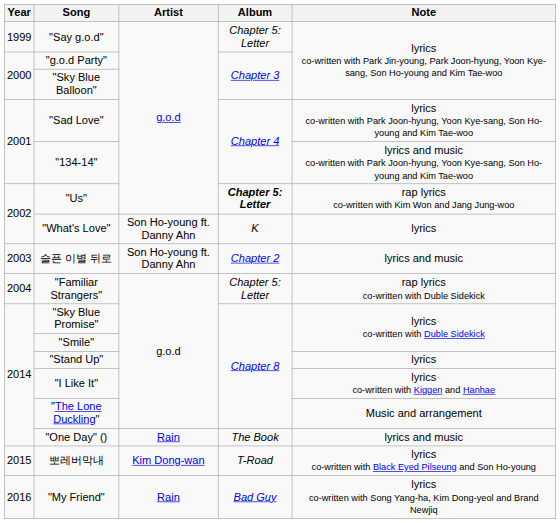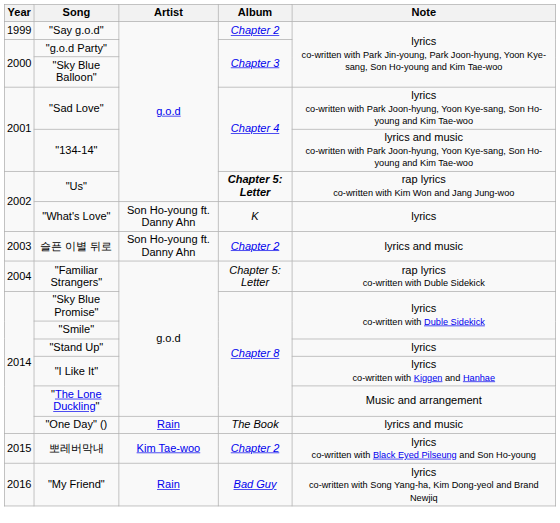(255, 36) Chapter 5: Letter -> (255, 30) Chapter 2
(168, 461) Kim Dong-wan -> (168, 448) Kim Tae-woo
(255, 461) T-Road -> (255, 448) Chapter 2
